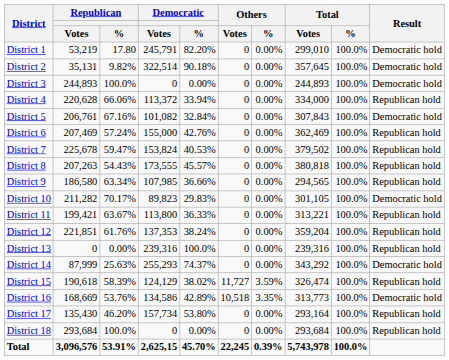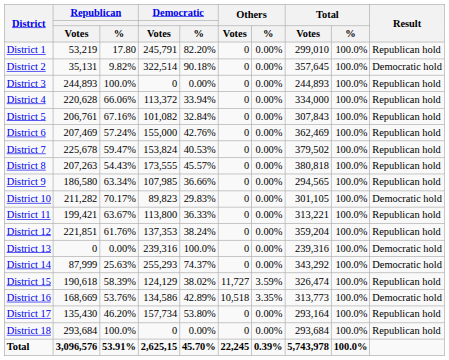(407, 50) Democratic hold -> (406, 50) Republican hold
(407, 83) Democratic hold -> (406, 83) Republican hold
(407, 116) Democratic hold -> (406, 116) Republican hold
(406, 248) Republican hold -> (407, 248) Democratic hold
